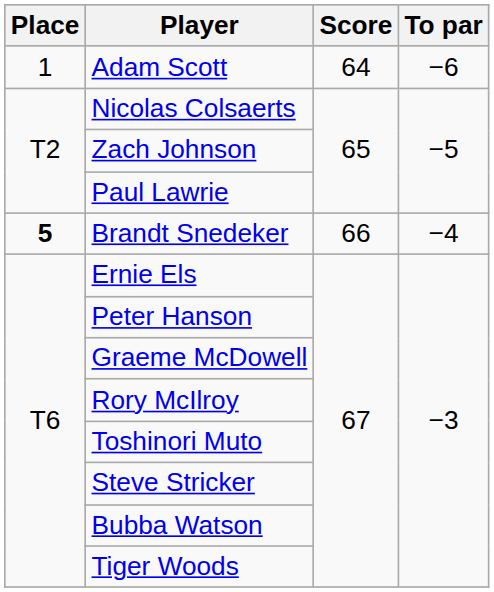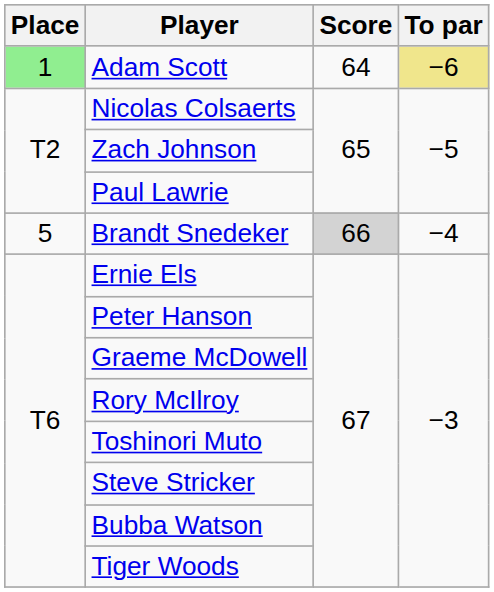(45, 66) no background -> (45, 66) lightgreen background
(444, 66) no background -> (444, 66) khaki background
(45, 233) bold -> (45, 233) normal
(356, 233) no background -> (356, 233) lightgrey background
